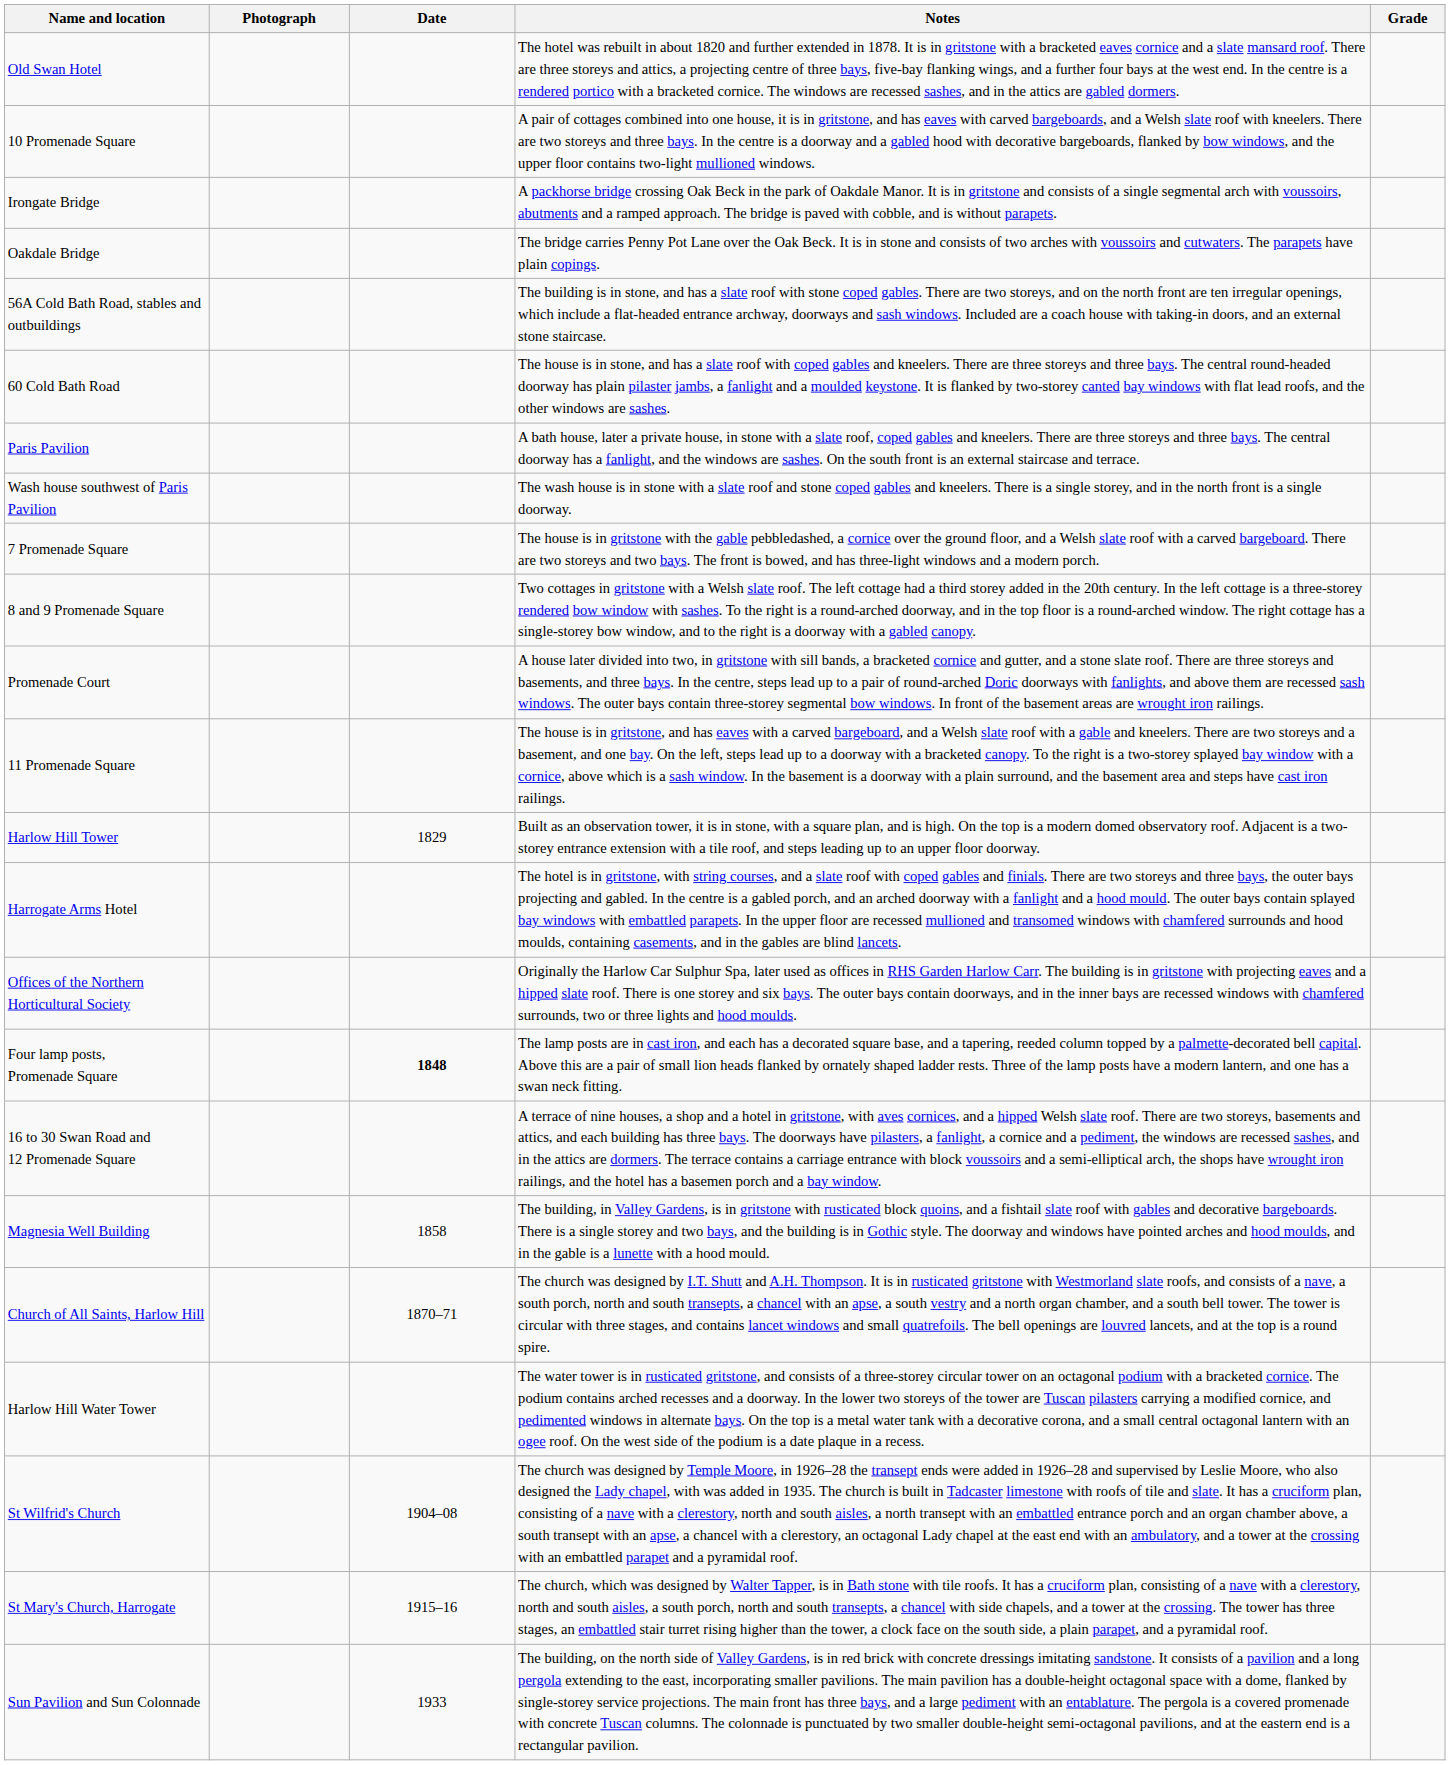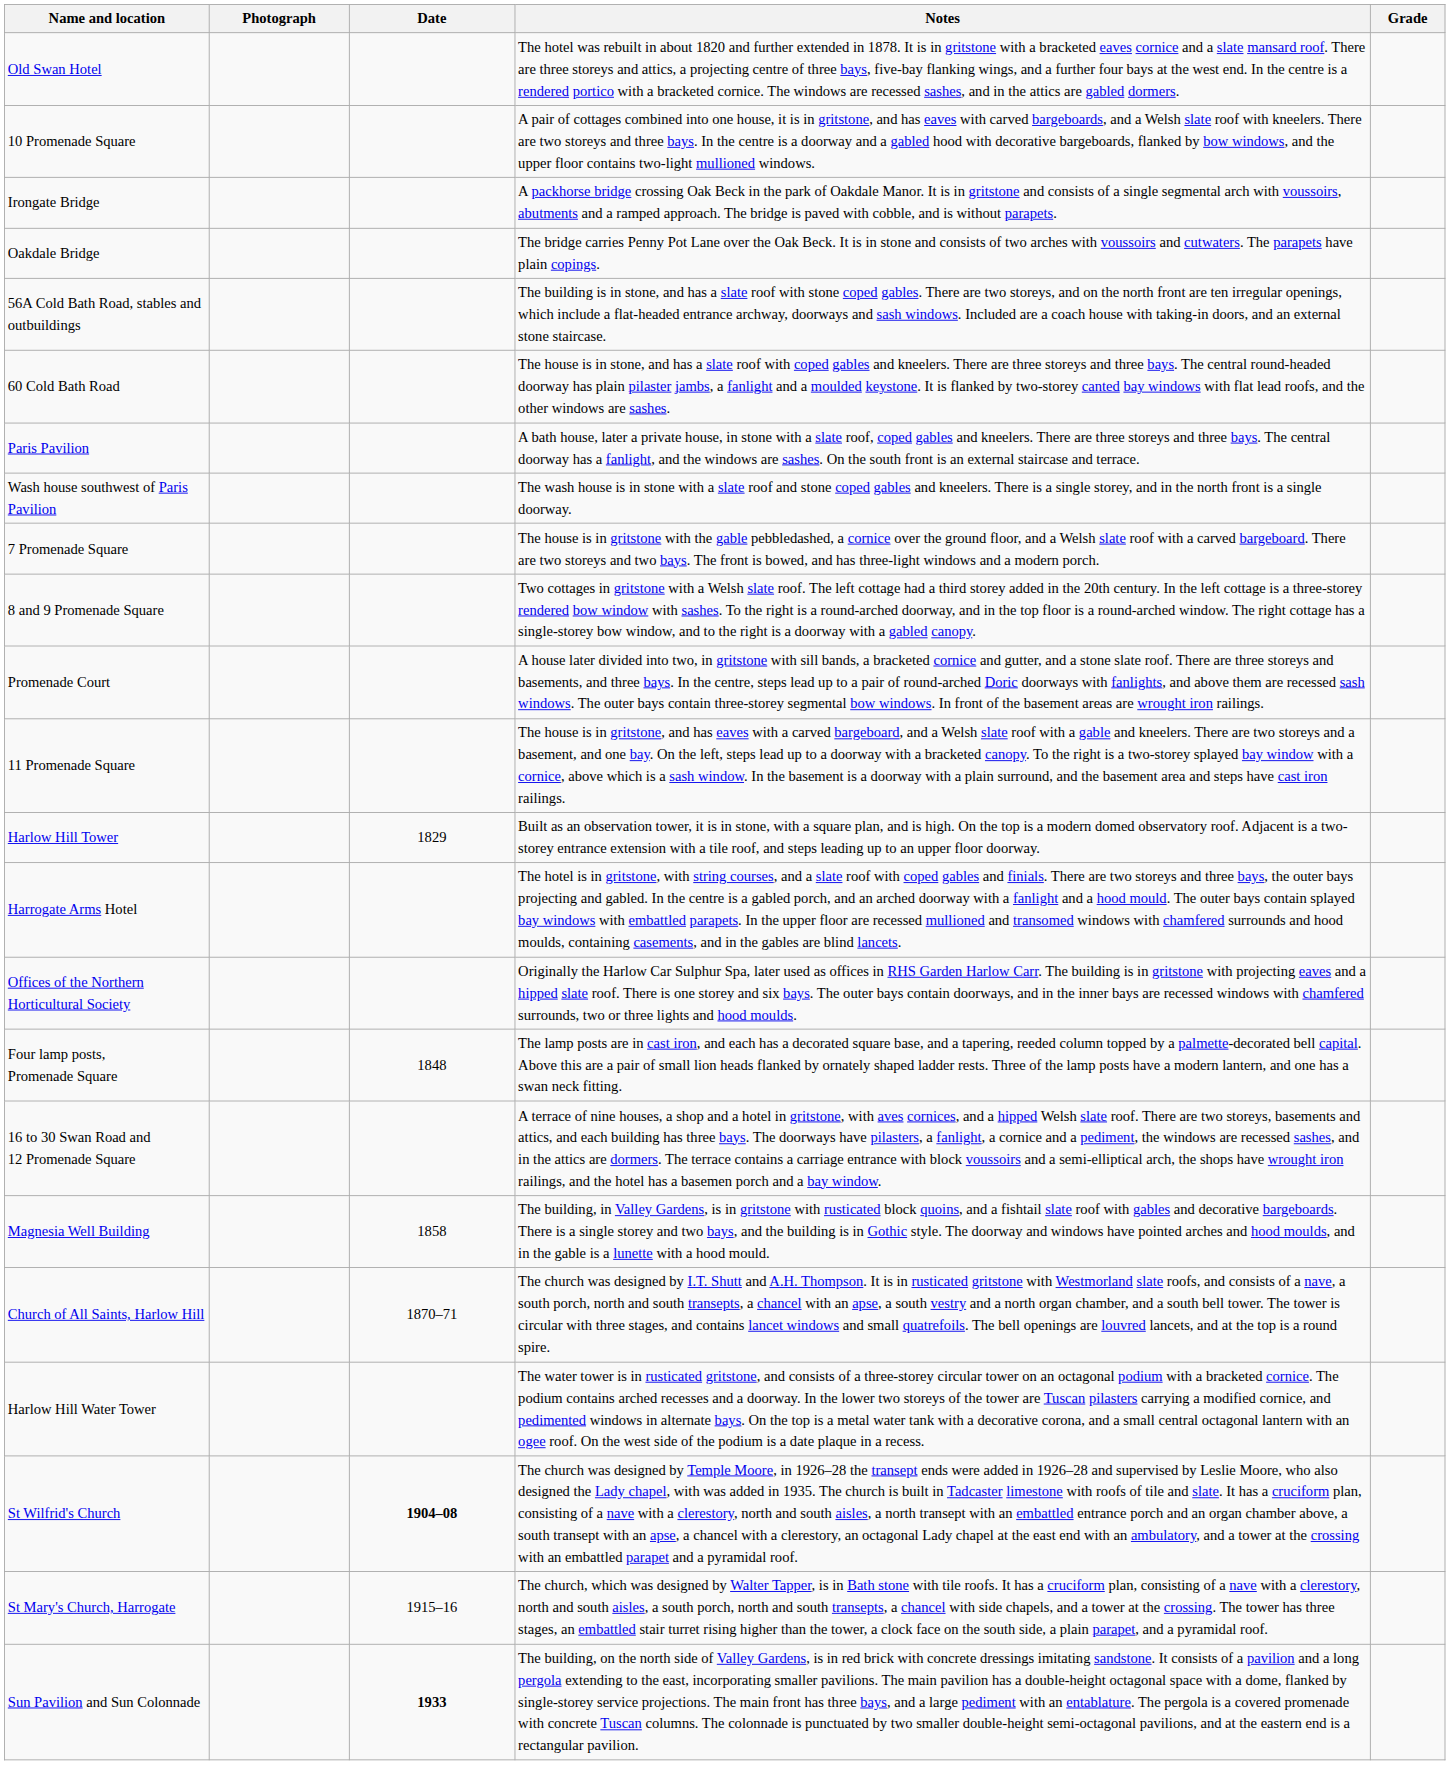(432, 1065) bold -> (432, 1065) normal
(432, 1513) normal -> (432, 1513) bold
(432, 1701) normal -> (432, 1701) bold
